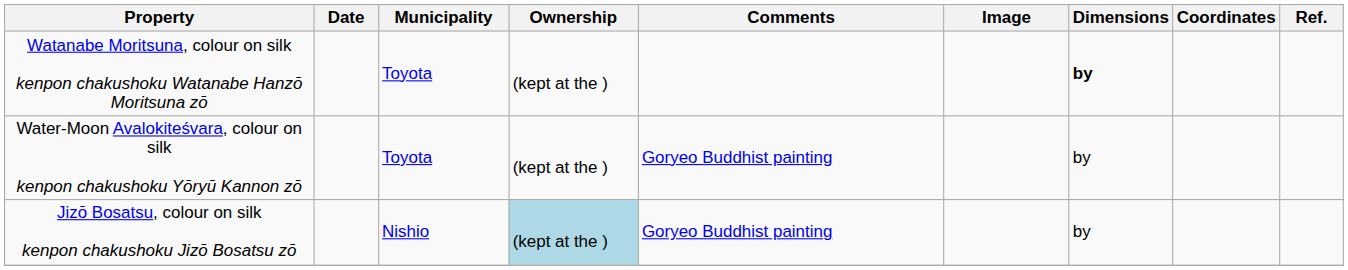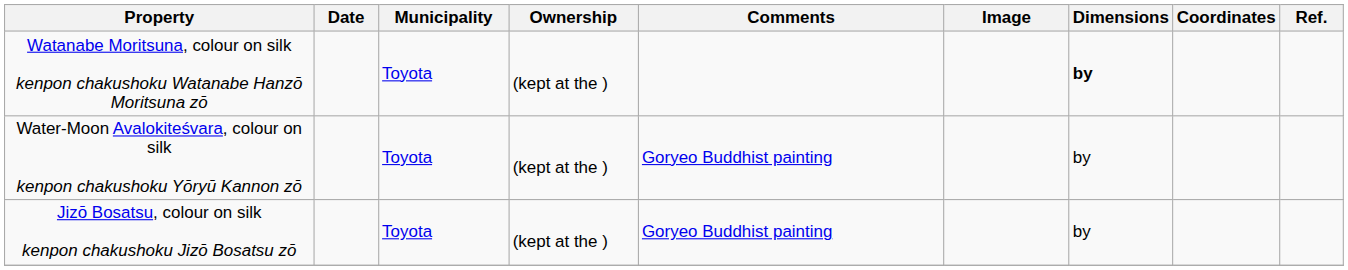(406, 232) Nishio -> (407, 232) Toyota
(560, 241) lightblue background -> (560, 241) no background
